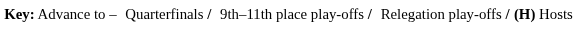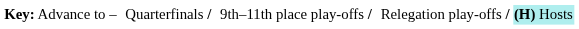(543, 14) no background -> (543, 14) paleturquoise background
